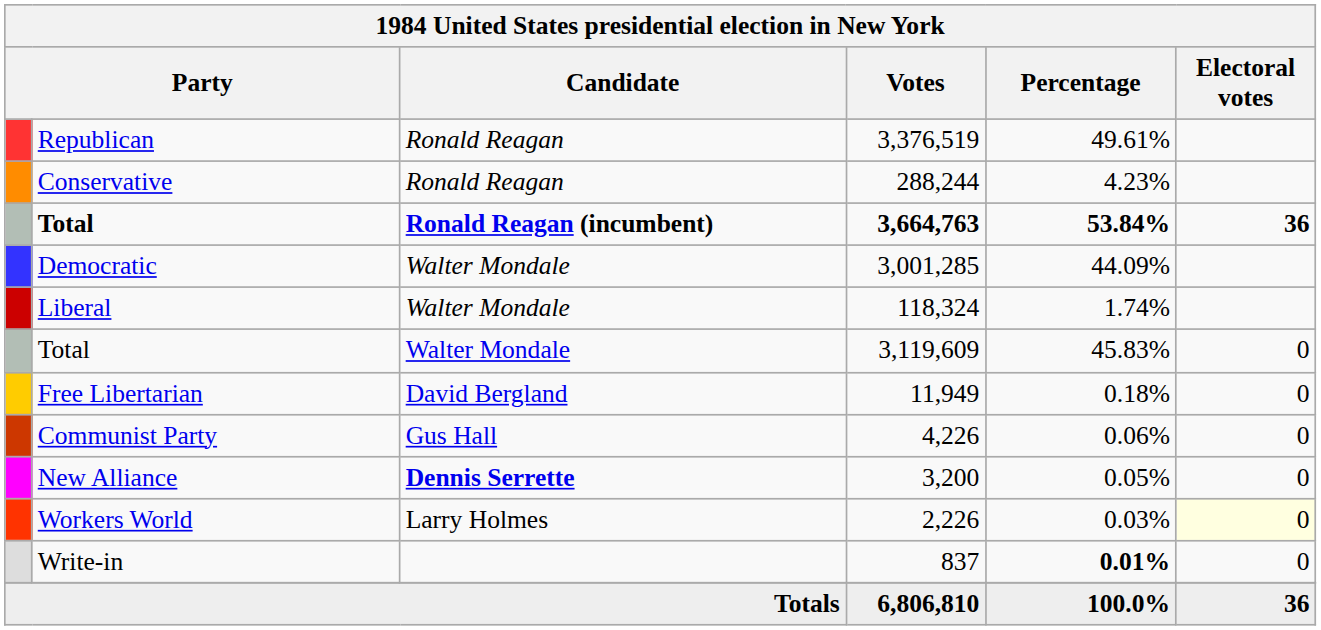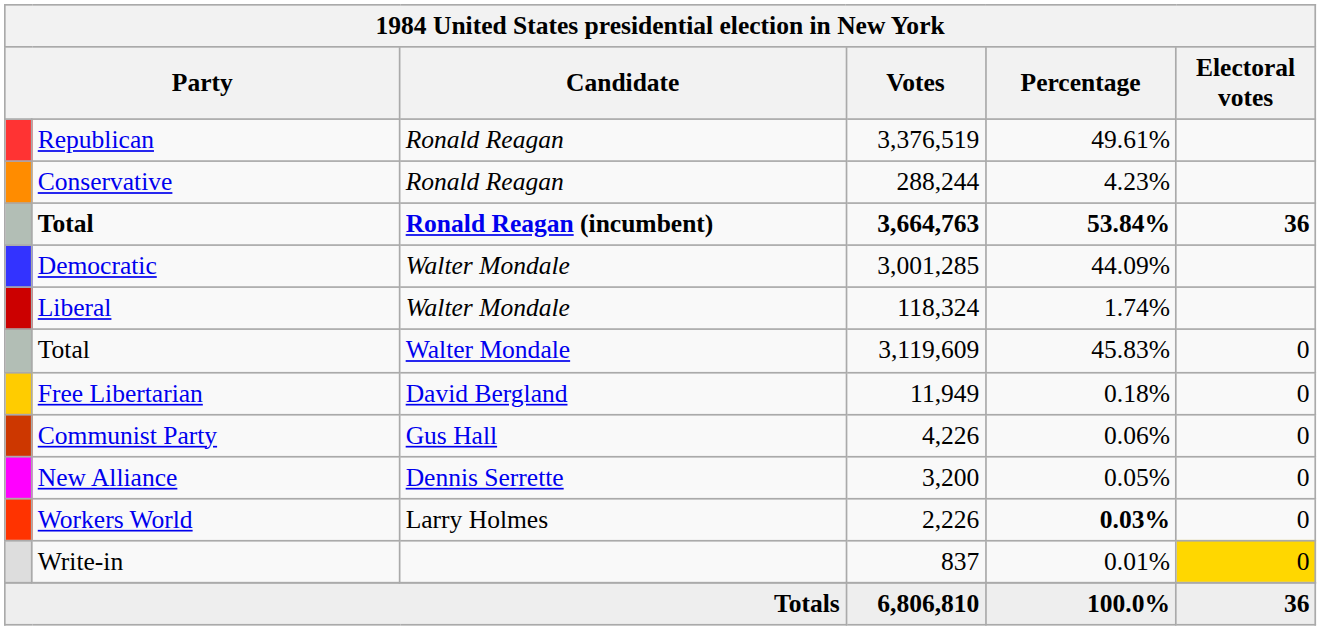(490, 477) bold -> (485, 477) normal
(1137, 519) normal -> (1135, 519) bold
(1303, 519) lightyellow background -> (1303, 519) no background
(1135, 561) bold -> (1137, 561) normal
(1303, 561) no background -> (1303, 561) gold background
